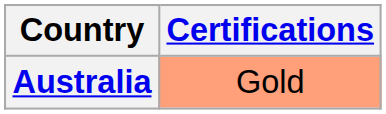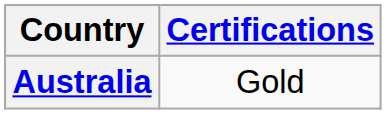(270, 81) lightsalmon background -> (270, 81) no background
